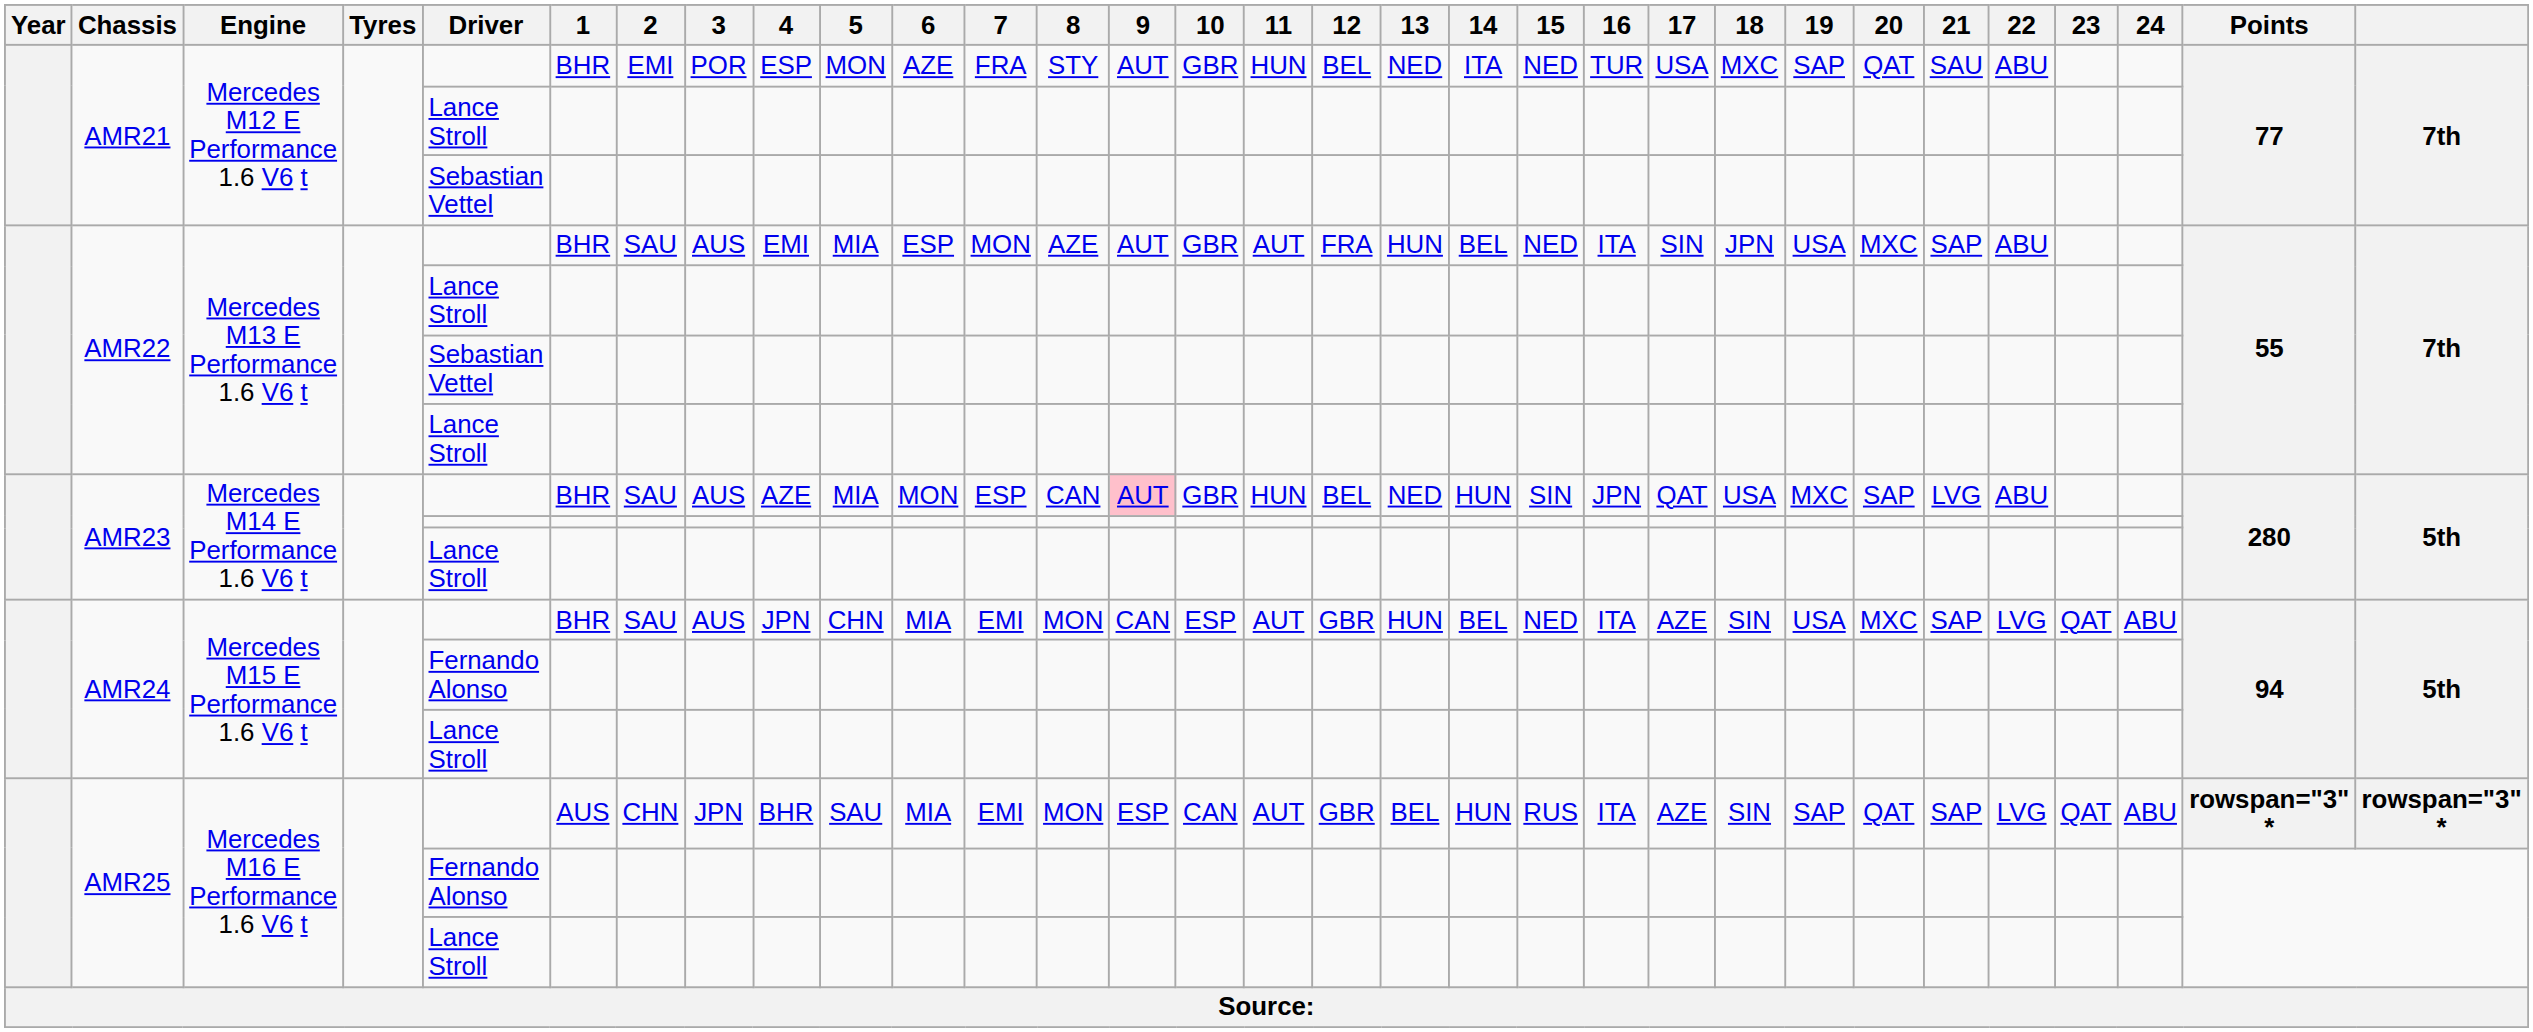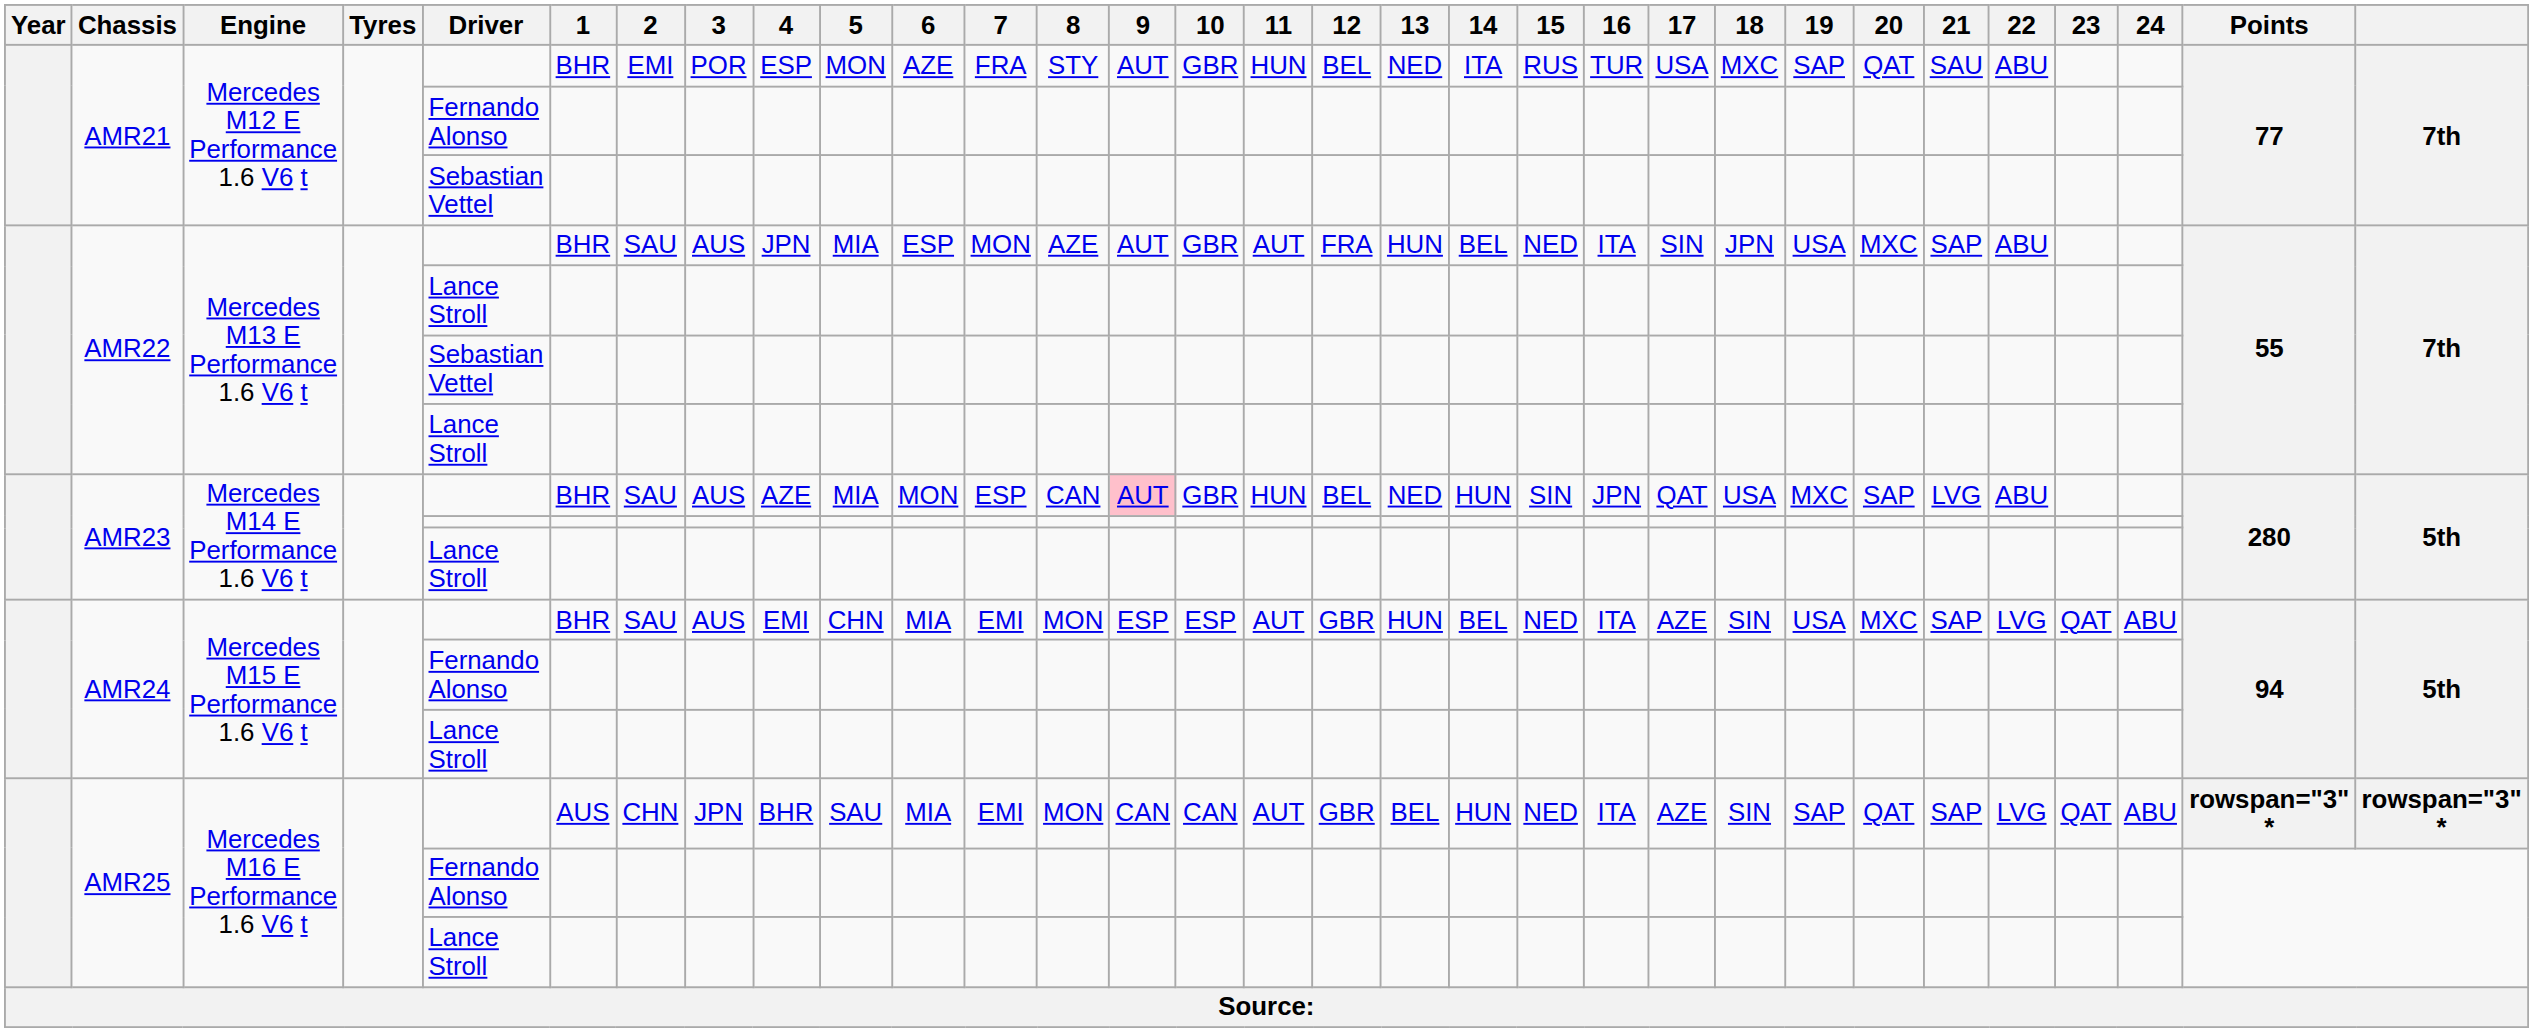(1551, 66) NED -> (1551, 66) RUS
(464, 121) Lance Stroll -> (484, 121) Fernando Alonso
(786, 245) EMI -> (786, 245) JPN
(786, 619) JPN -> (786, 619) EMI
(1143, 619) CAN -> (1143, 619) ESP
(1143, 813) ESP -> (1143, 813) CAN
(1551, 813) RUS -> (1551, 813) NED
